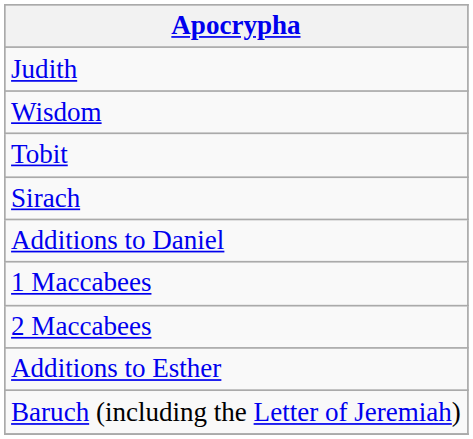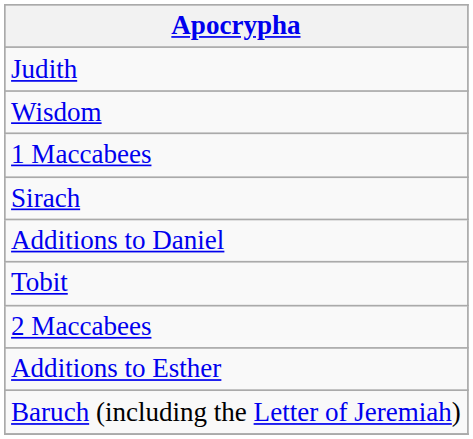(39, 154) Tobit -> (81, 154) 1 Maccabees
(81, 283) 1 Maccabees -> (39, 283) Tobit
